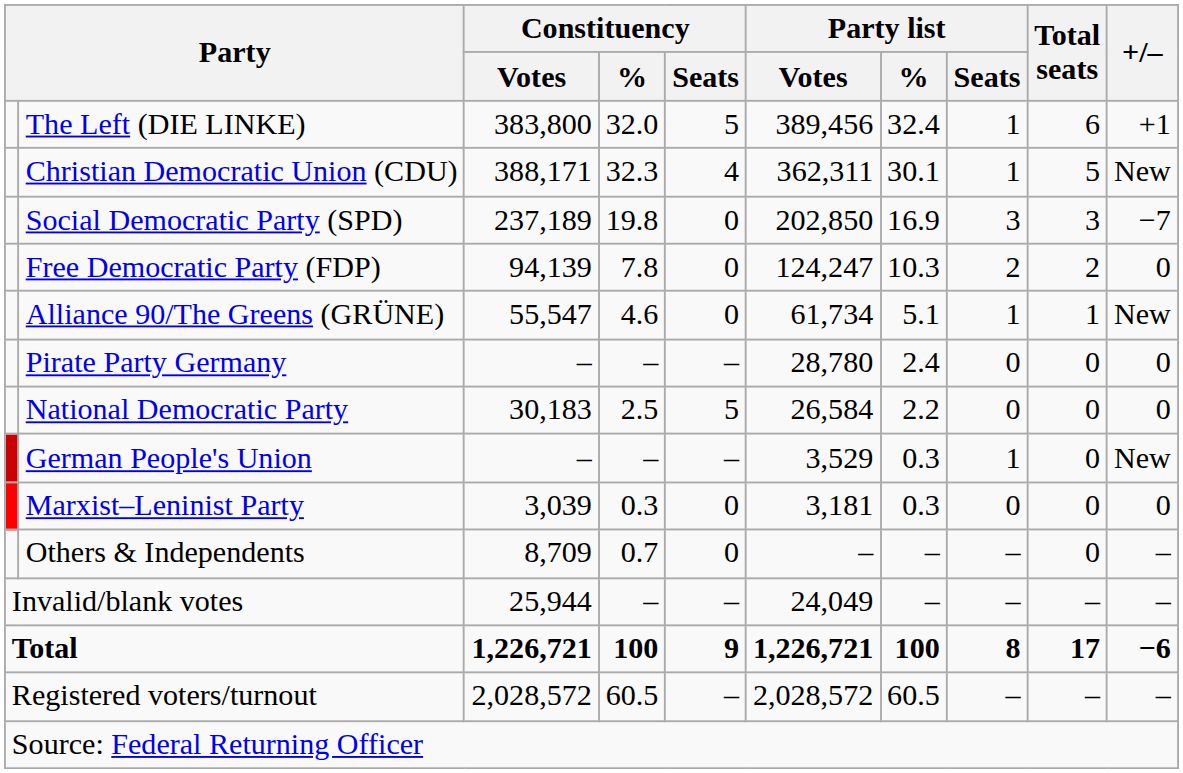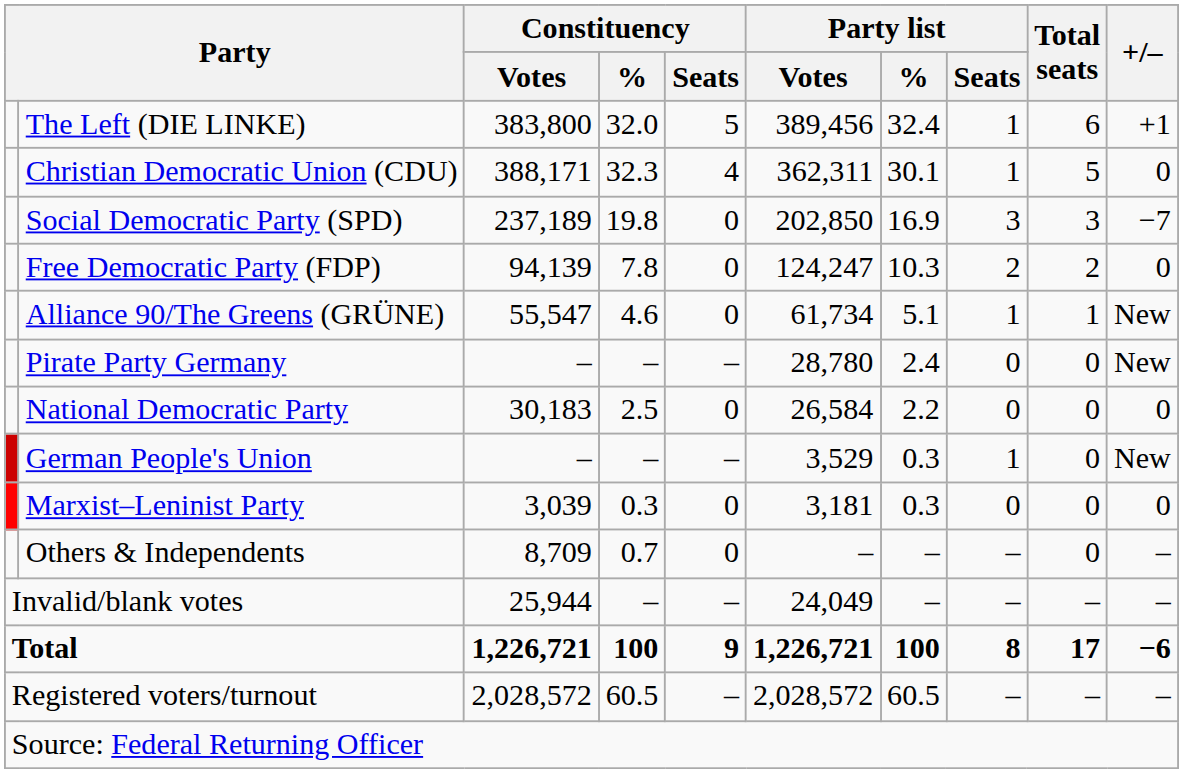(1142, 171) New -> (1163, 171) 0
(1163, 362) 0 -> (1142, 362) New
(732, 409) 5 -> (732, 409) 0
